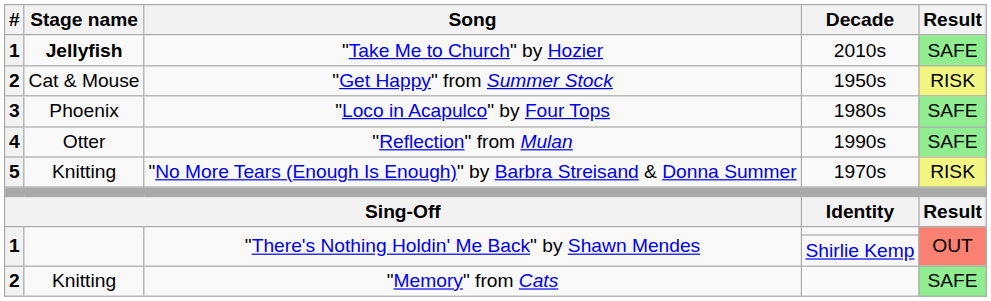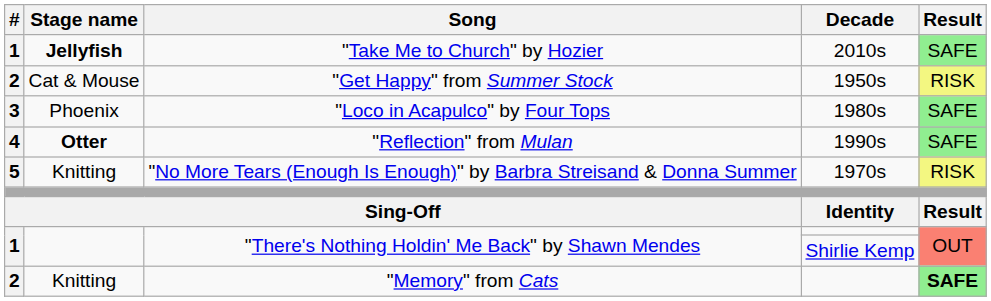(84, 141) normal -> (84, 141) bold
(953, 281) normal -> (953, 281) bold
